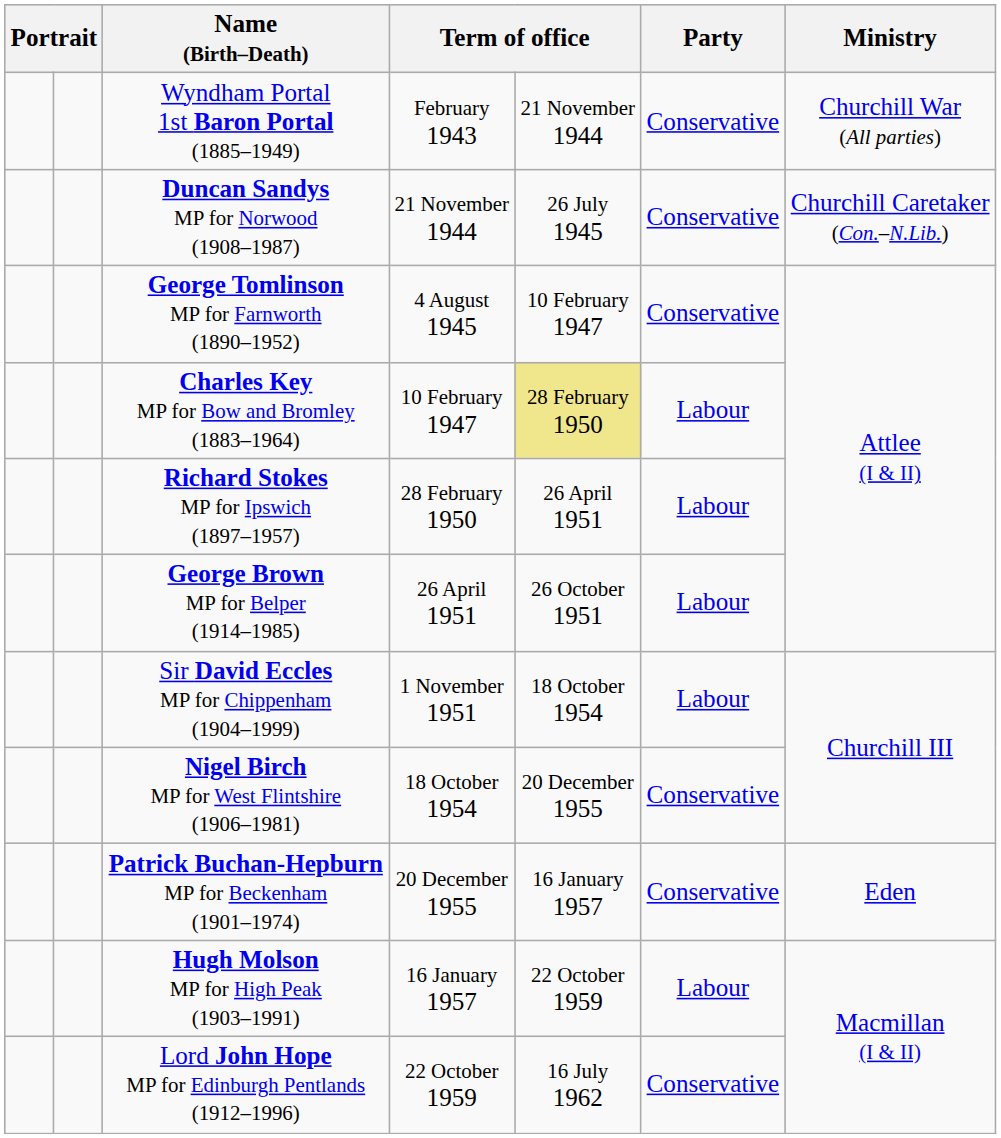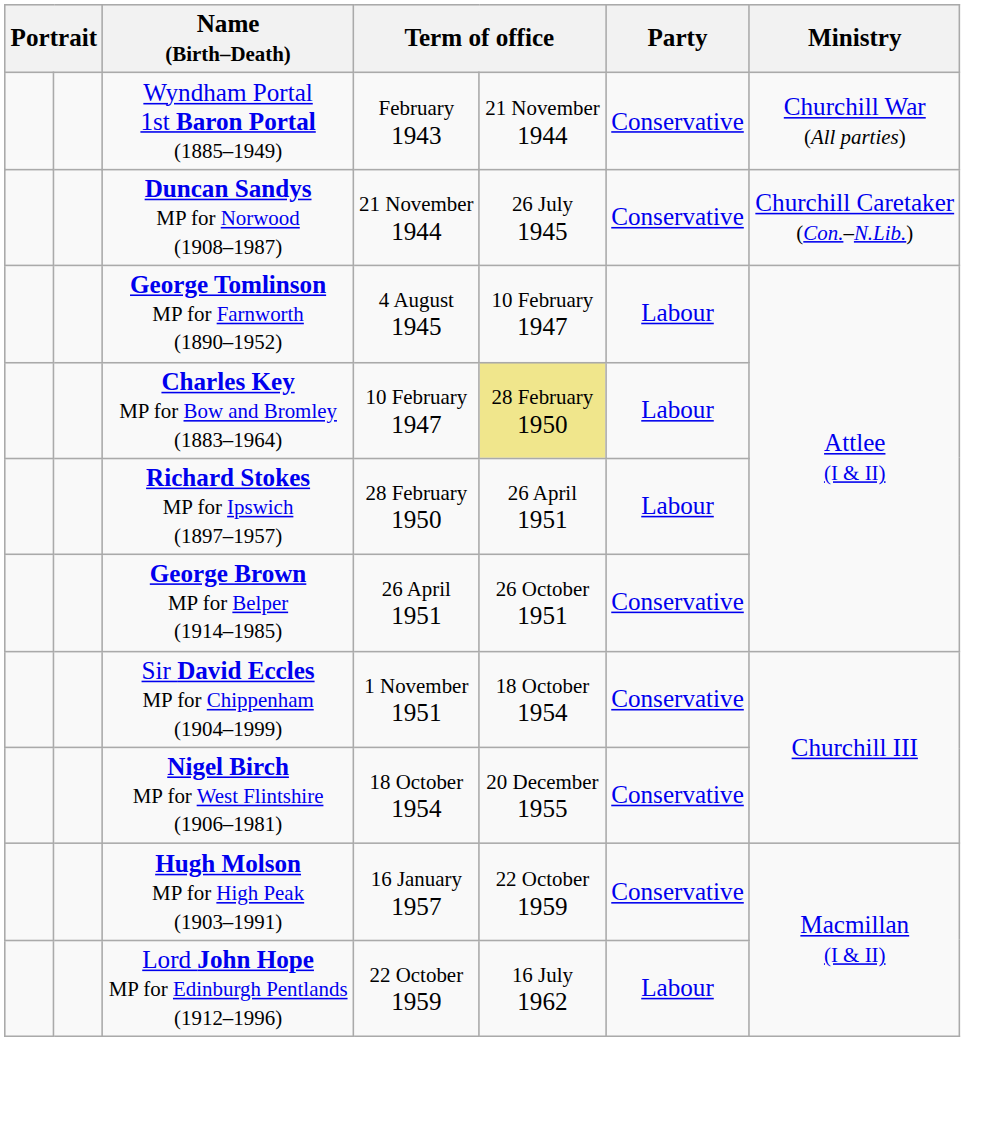(713, 313) Conservative -> (678, 313) Labour
(713, 602) Labour -> (678, 602) Conservative
(713, 698) Labour -> (678, 698) Conservative
- row: (246, 891)
(713, 988) Labour -> (678, 891) Conservative
(713, 1084) Conservative -> (678, 988) Labour
